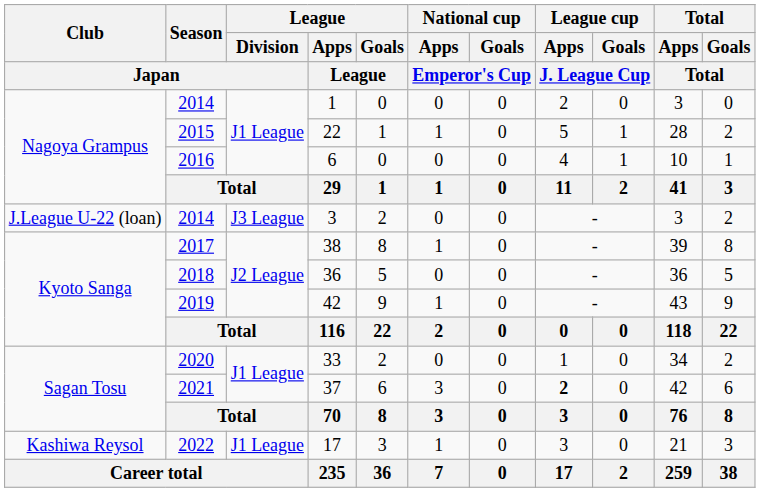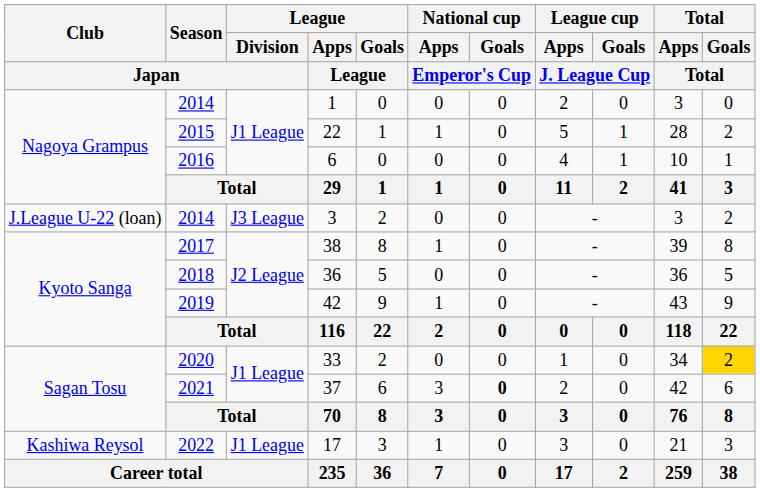(729, 359) no background -> (729, 359) gold background
(502, 388) normal -> (502, 388) bold
(564, 388) bold -> (564, 388) normal
